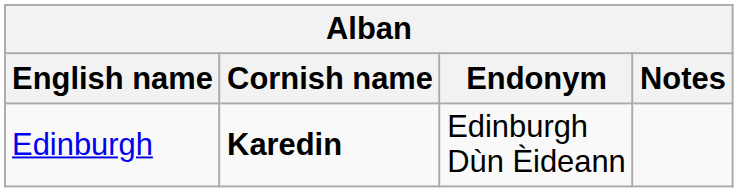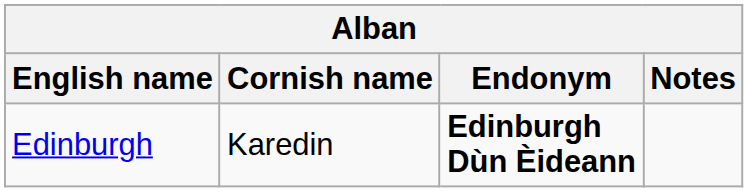(285, 144) bold -> (280, 144) normal
(537, 144) normal -> (542, 144) bold
